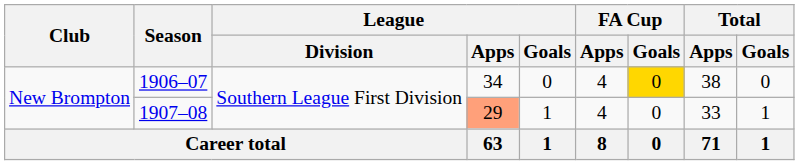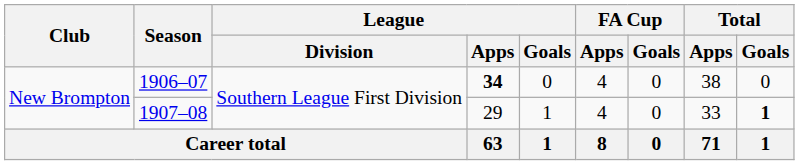(493, 81) normal -> (493, 81) bold
(656, 81) gold background -> (656, 81) no background
(493, 112) lightsalmon background -> (493, 112) no background
(765, 112) normal -> (765, 112) bold
